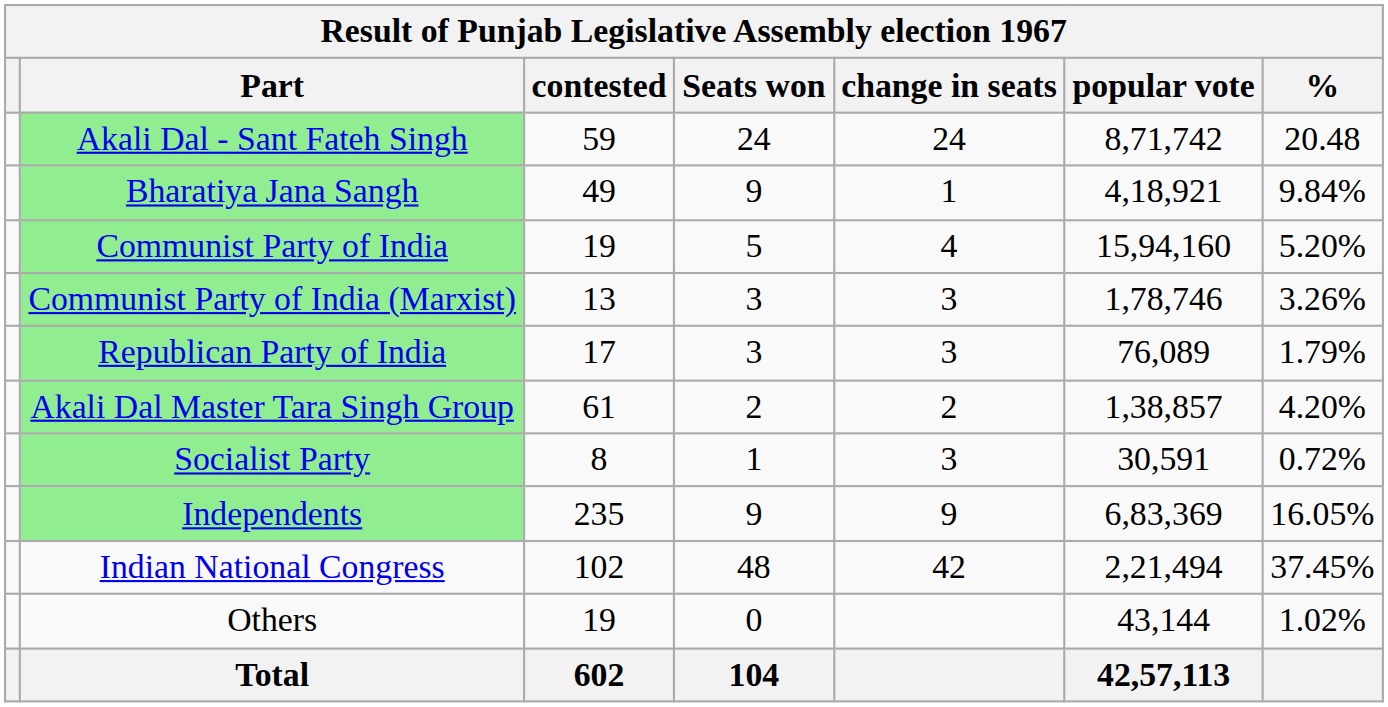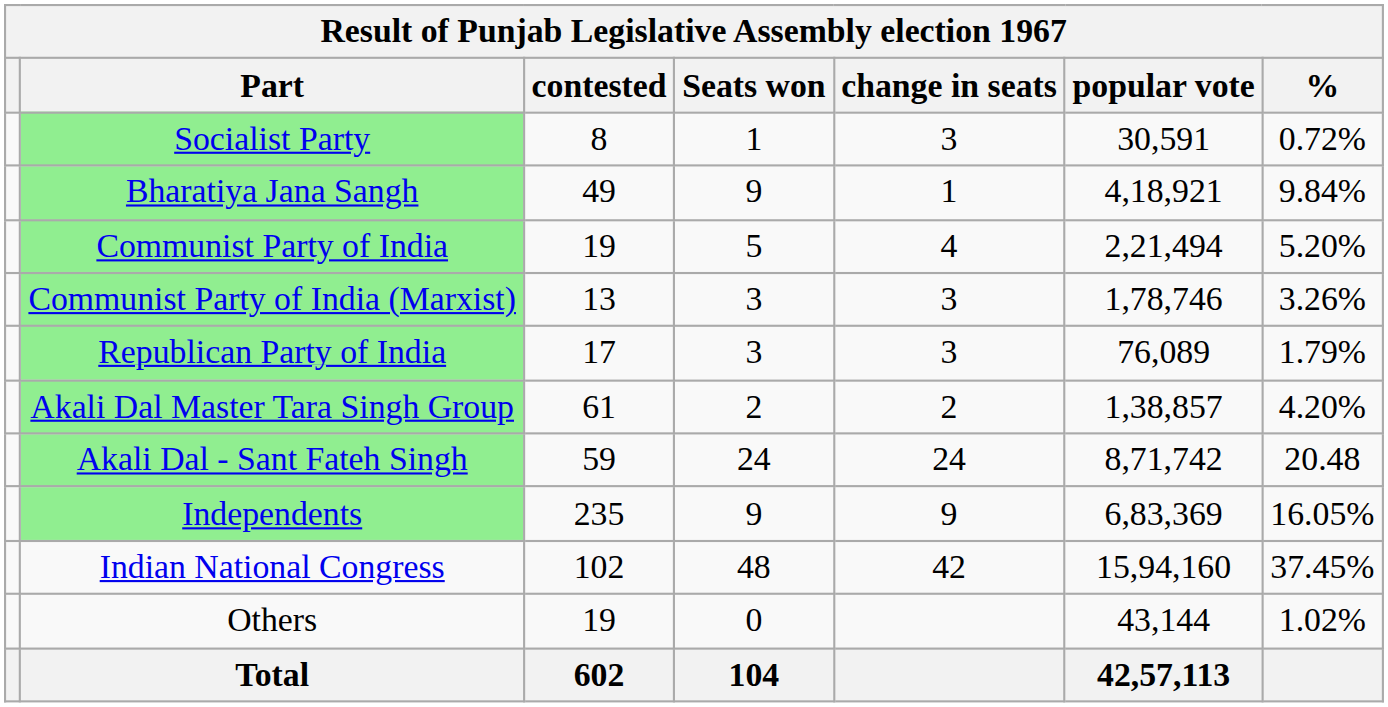rows swapped: (272, 138) <-> (272, 459)
(1164, 245) 15,94,160 -> (1164, 245) 2,21,494
(1164, 566) 2,21,494 -> (1164, 566) 15,94,160
